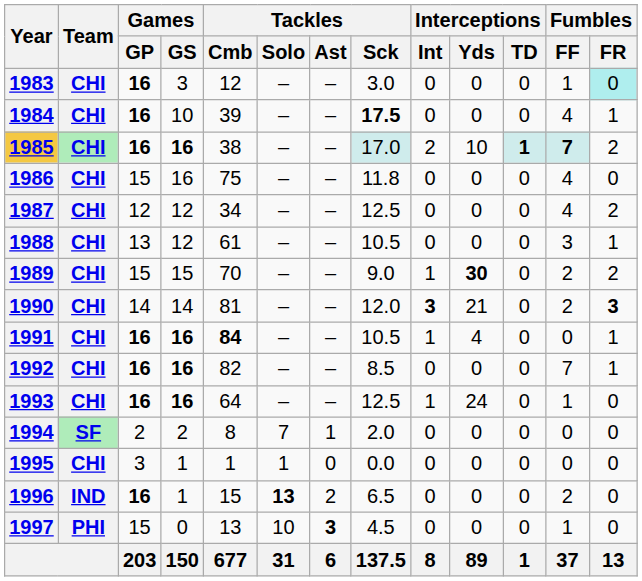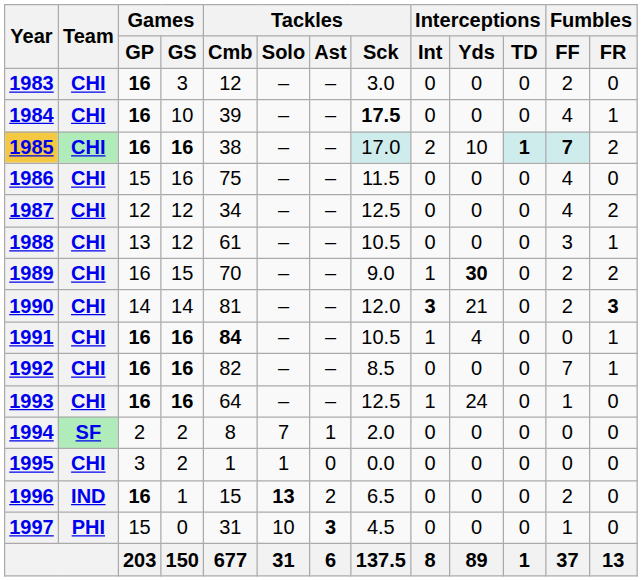(567, 83) 1 -> (567, 83) 2
(613, 83) paleturquoise background -> (613, 83) no background
(381, 178) 11.8 -> (381, 178) 11.5
(140, 274) 15 -> (140, 274) 16
(182, 464) 1 -> (182, 464) 2
(230, 527) 13 -> (230, 527) 31
